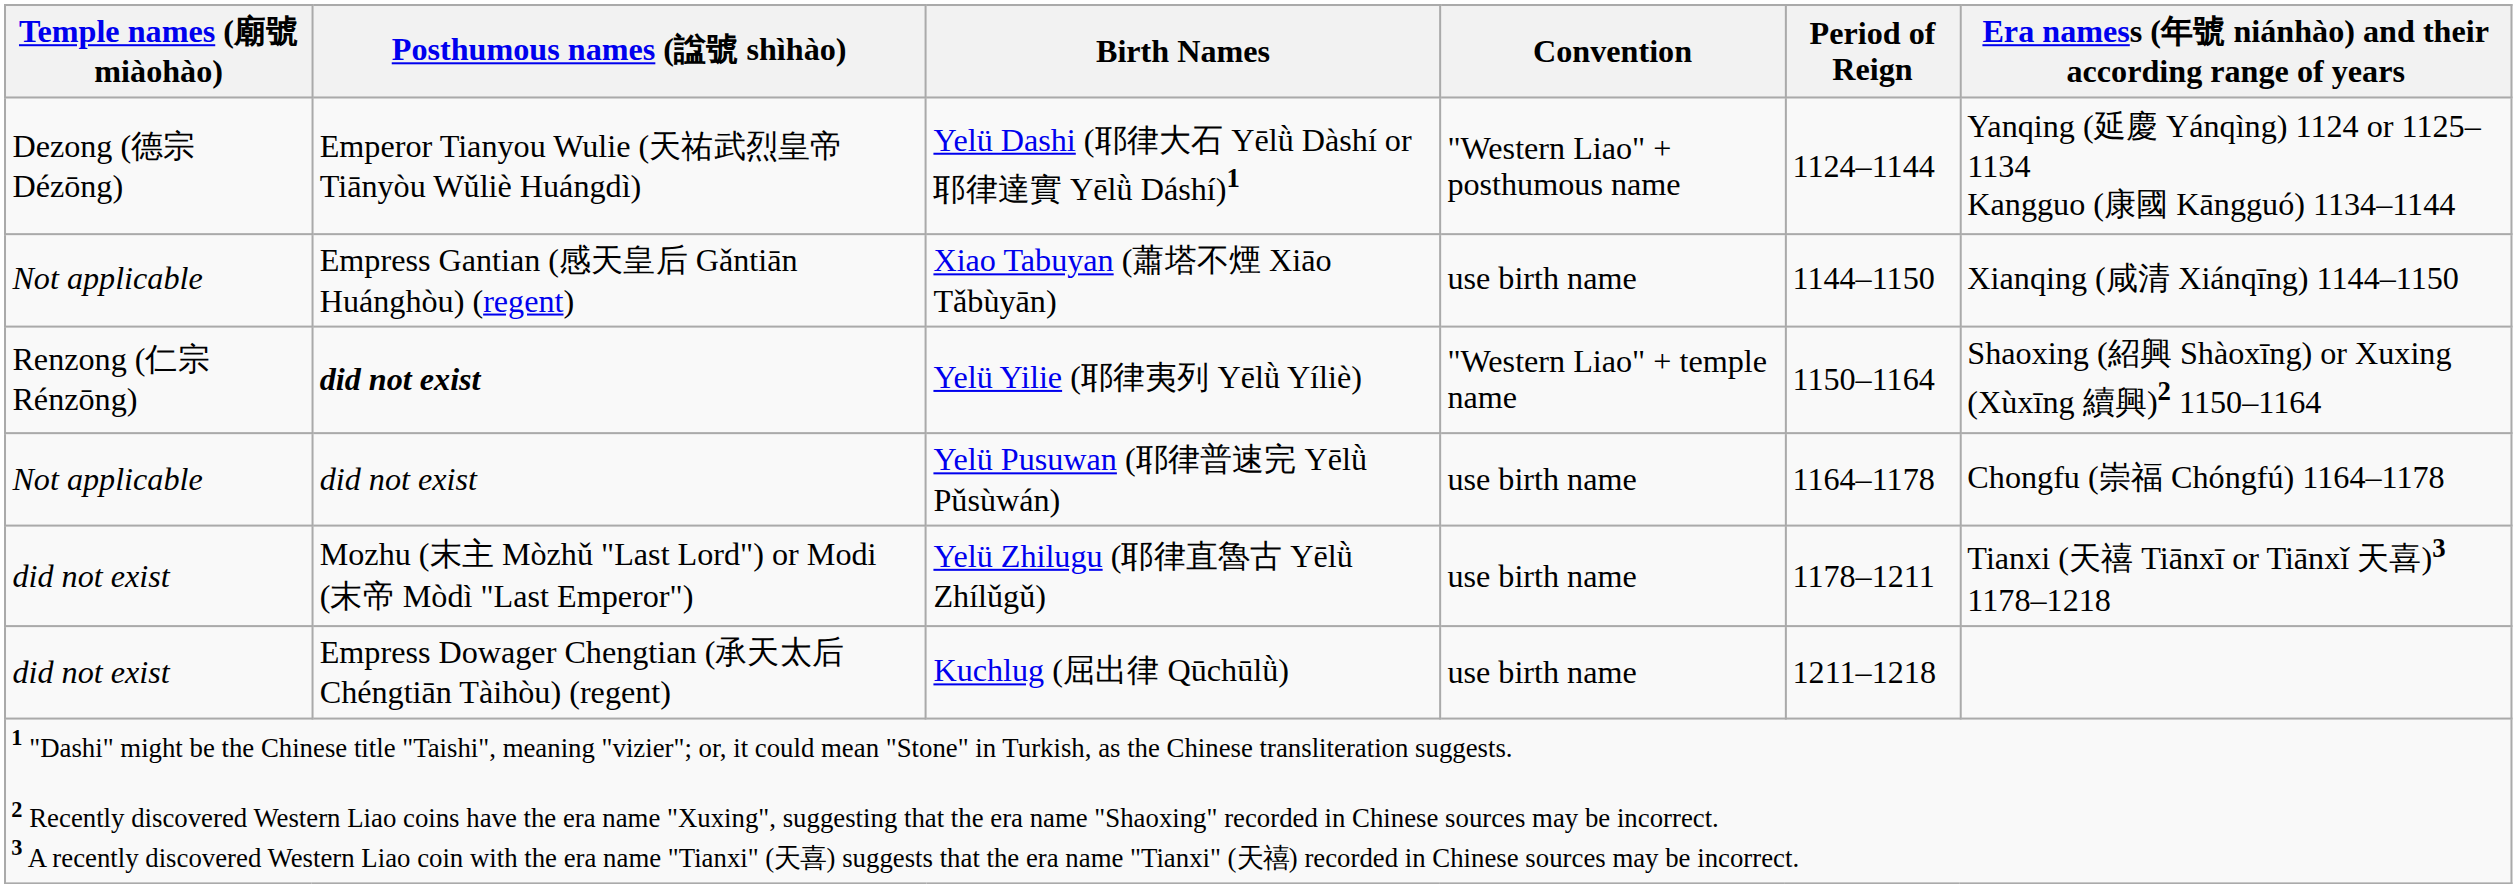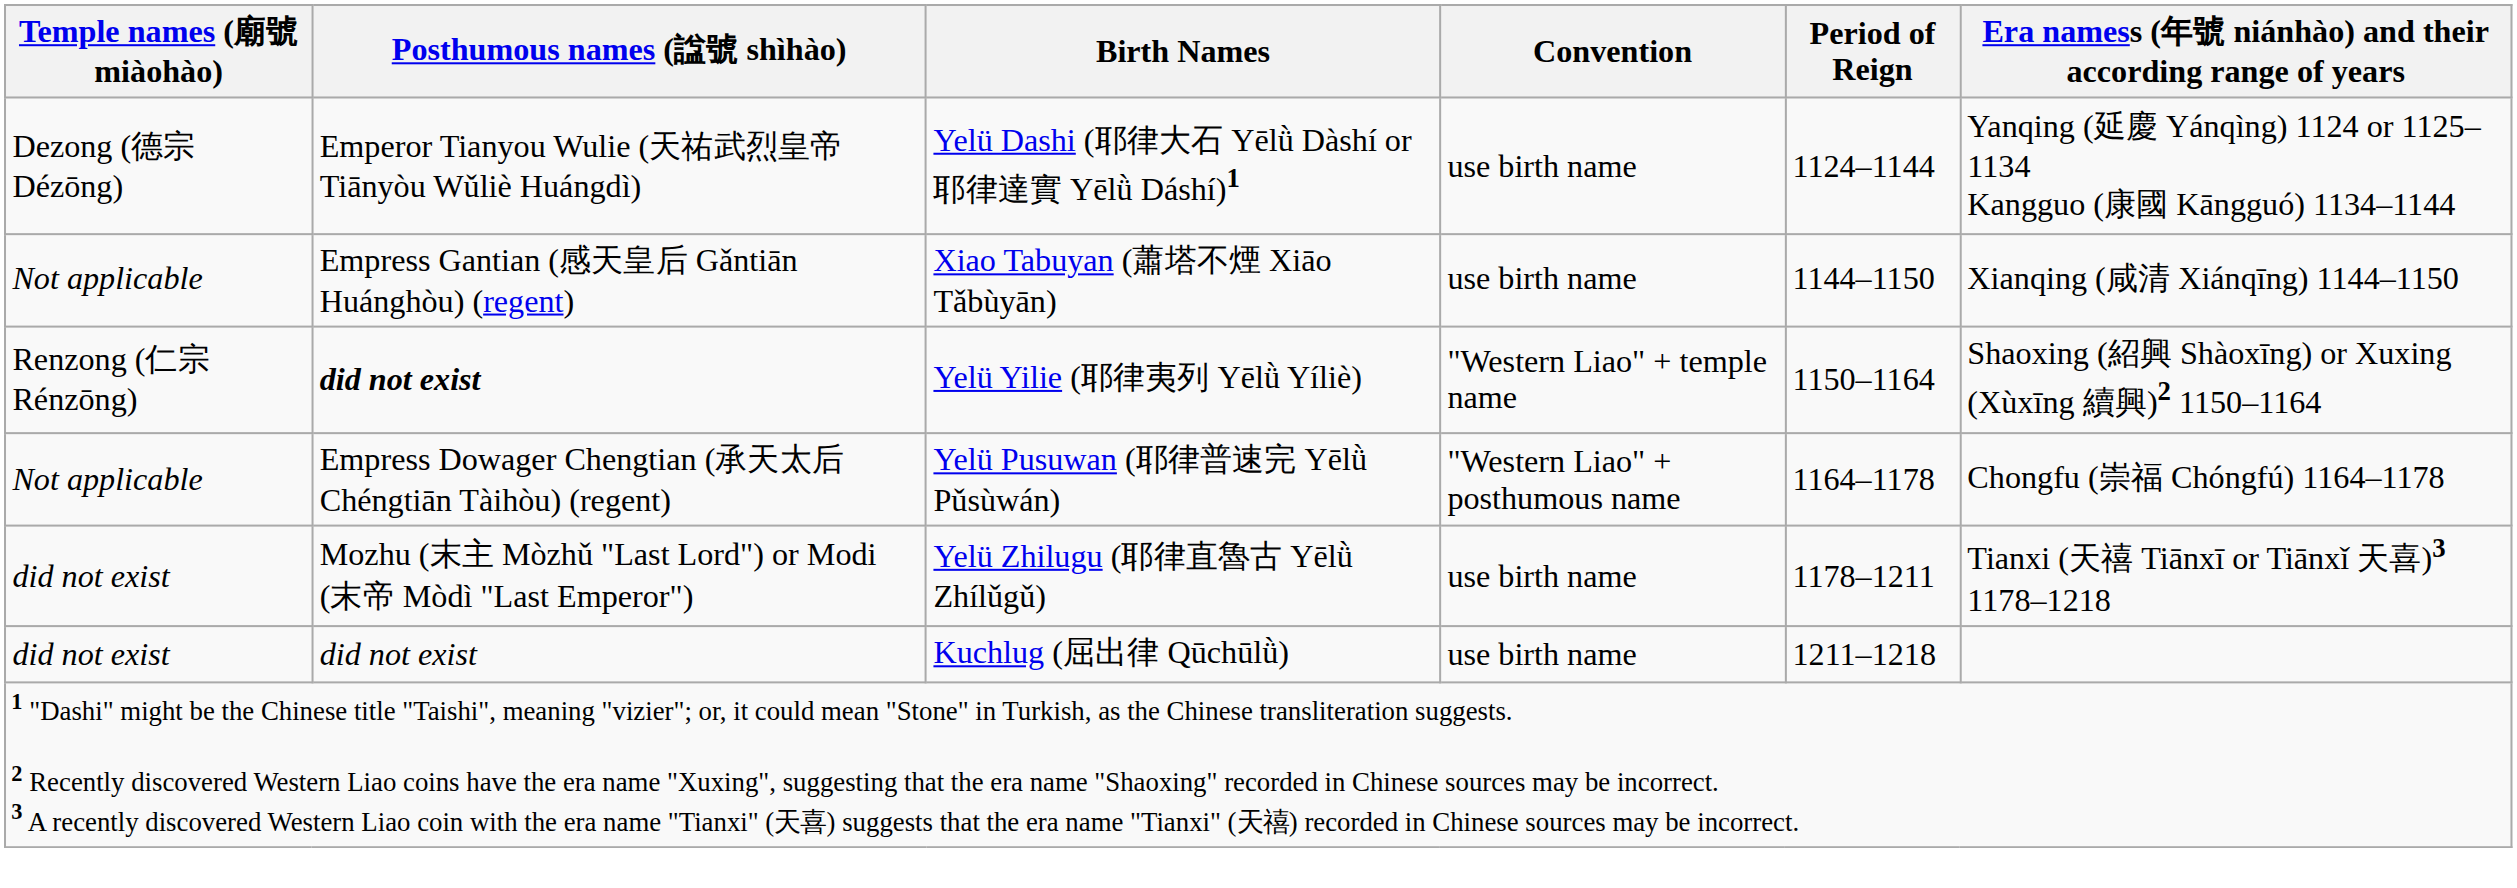(1564, 165) "Western Liao" + posthumous name -> (1542, 165) use birth name
(398, 478) did not exist -> (582, 479) Empress Dowager Chengtian (承天太后 Chéngtiān Tàihòu) (regent)
(1542, 478) use birth name -> (1564, 478) "Western Liao" + posthumous name
(582, 673) Empress Dowager Chengtian (承天太后 Chéngtiān Tàihòu) (regent) -> (398, 653) did not exist
